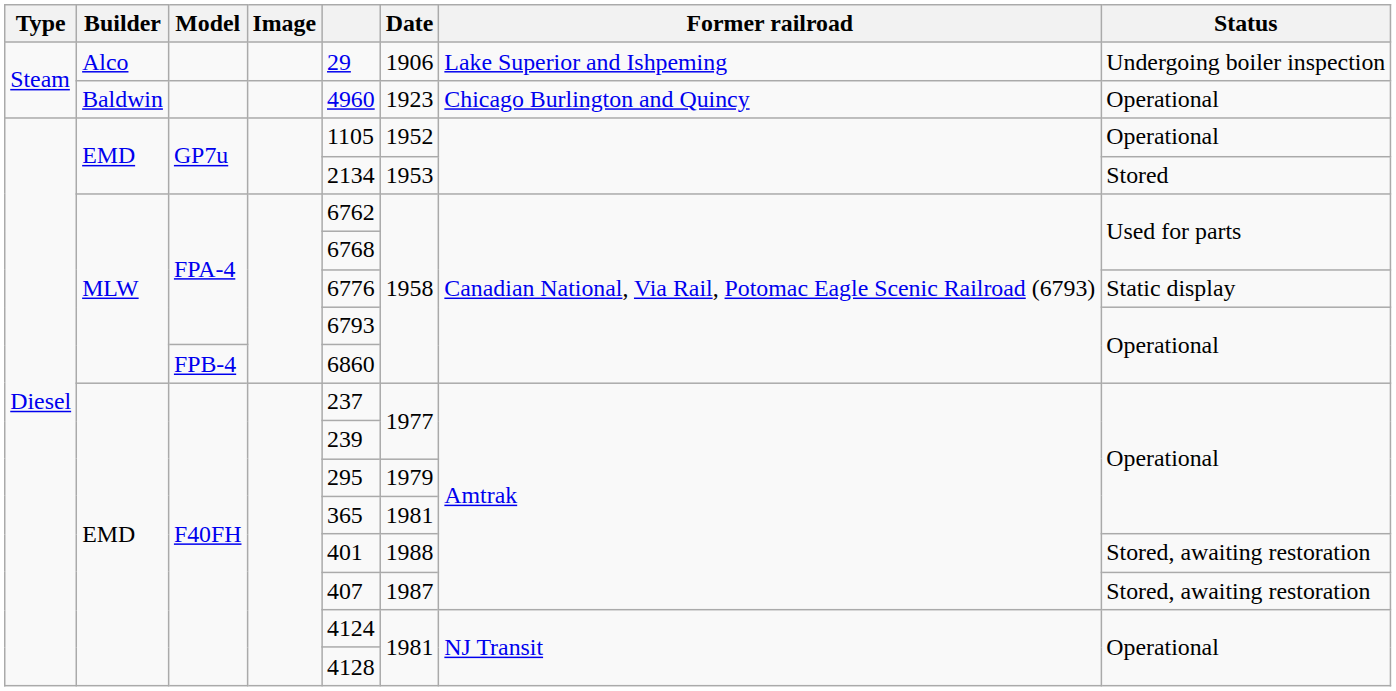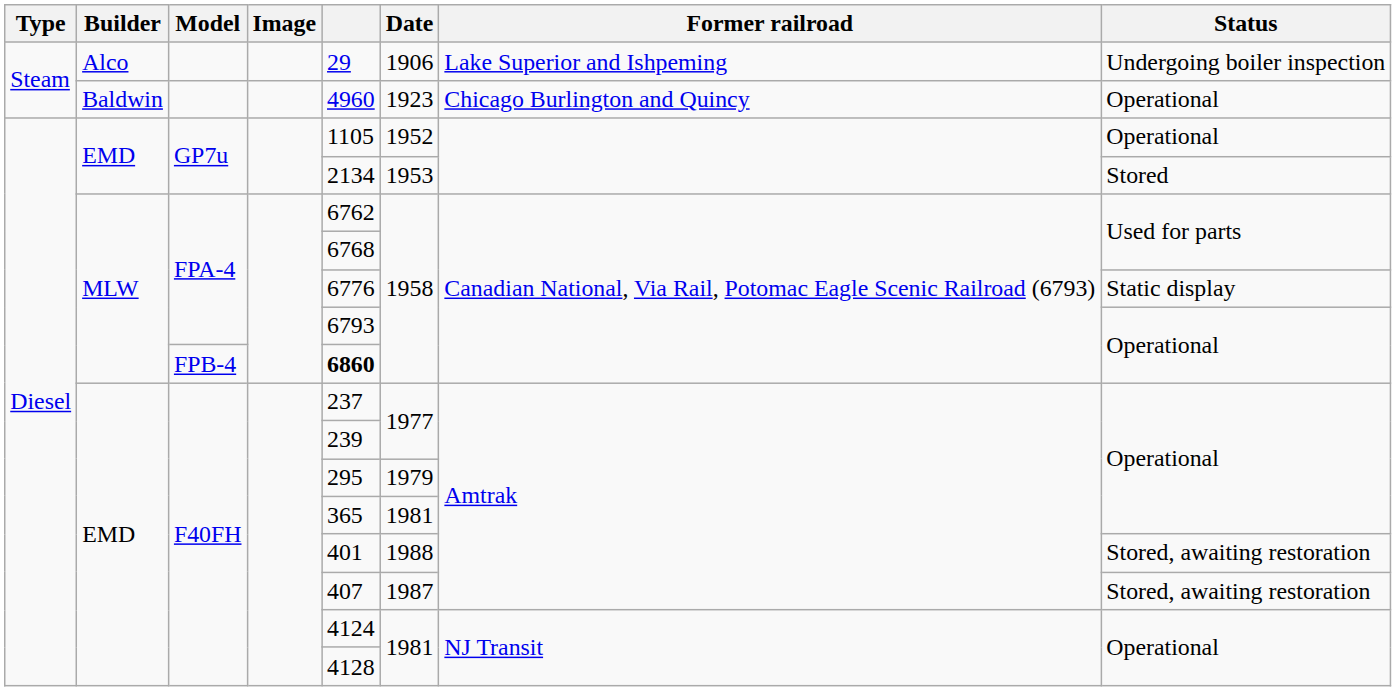(351, 363) normal -> (351, 363) bold
